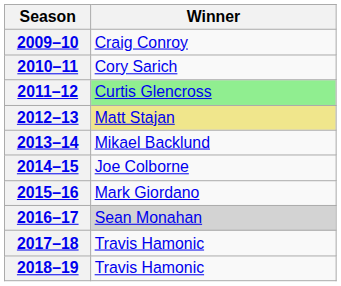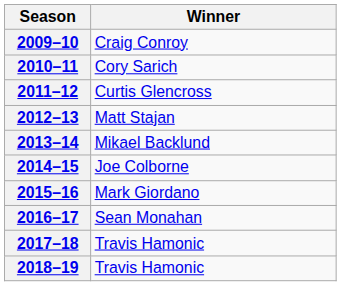(153, 92) lightgreen background -> (153, 92) no background
(135, 117) khaki background -> (135, 117) no background
(148, 218) lightgrey background -> (148, 218) no background
